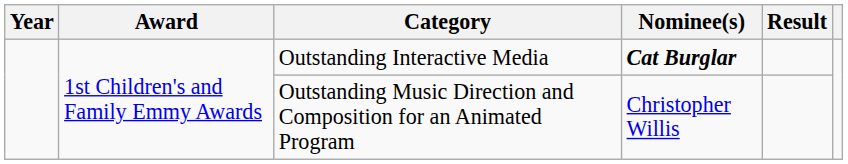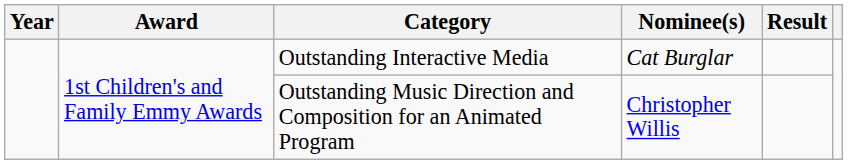(682, 57) bold -> (680, 57) normal
